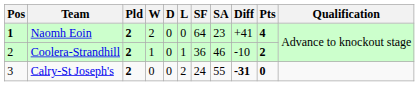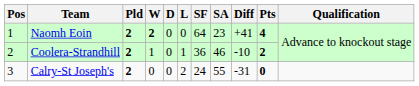(10, 33) bold -> (10, 33) normal
(151, 33) normal -> (151, 33) bold
(242, 71) bold -> (242, 71) normal
